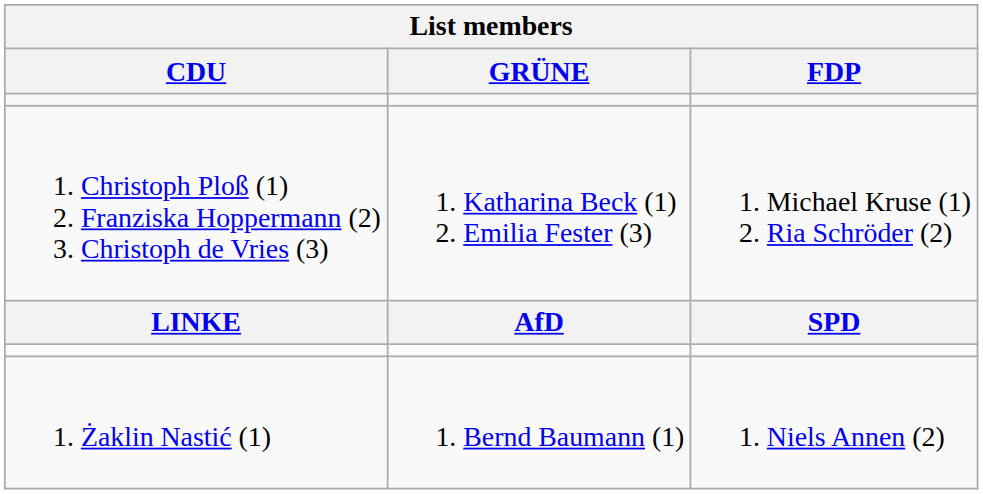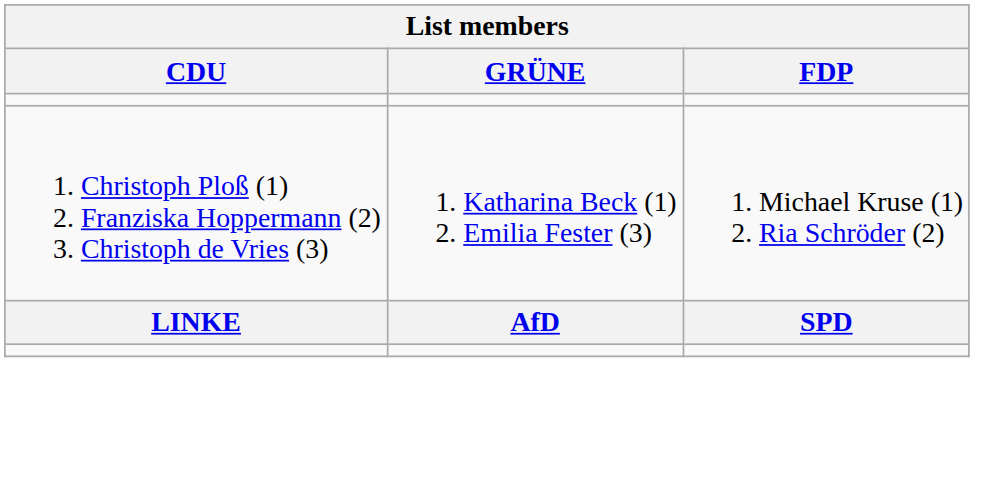- row: (196, 438)
